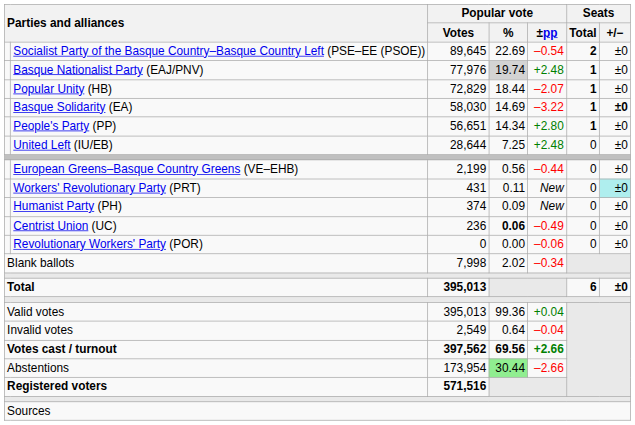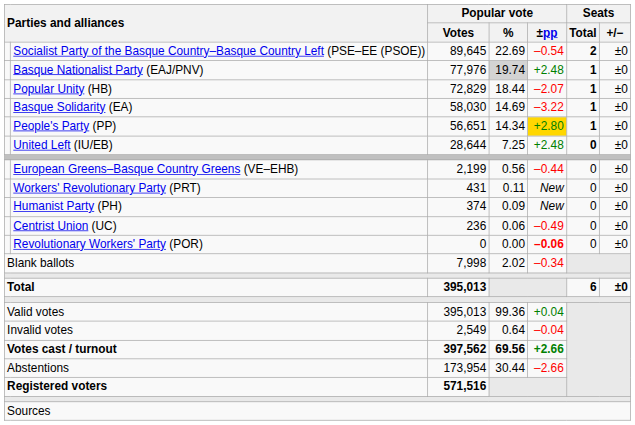(621, 107) bold -> (621, 107) normal
(549, 126) no background -> (549, 126) gold background
(593, 145) normal -> (593, 145) bold
(621, 188) paleturquoise background -> (621, 188) no background
(513, 225) bold -> (513, 225) normal
(549, 244) normal -> (549, 244) bold
(510, 368) lightgreen background -> (510, 368) no background
